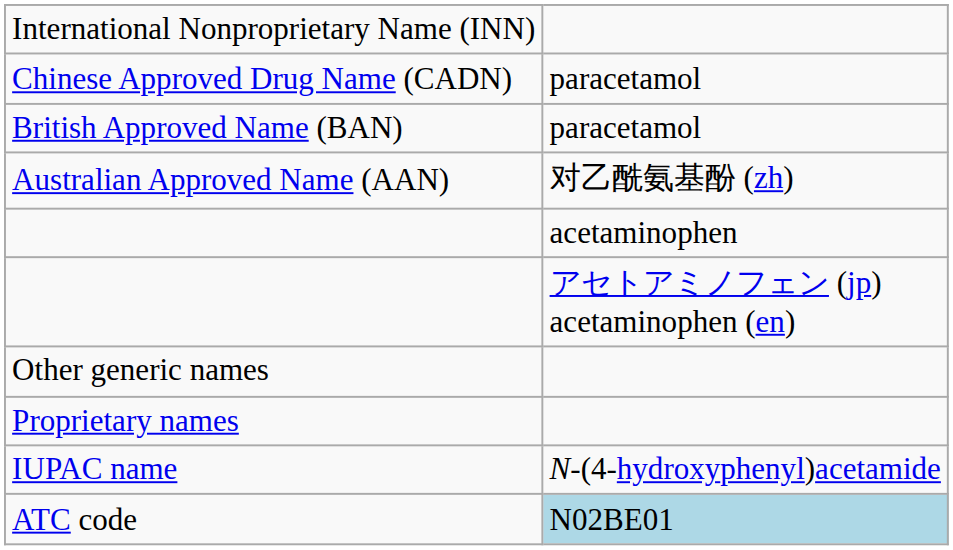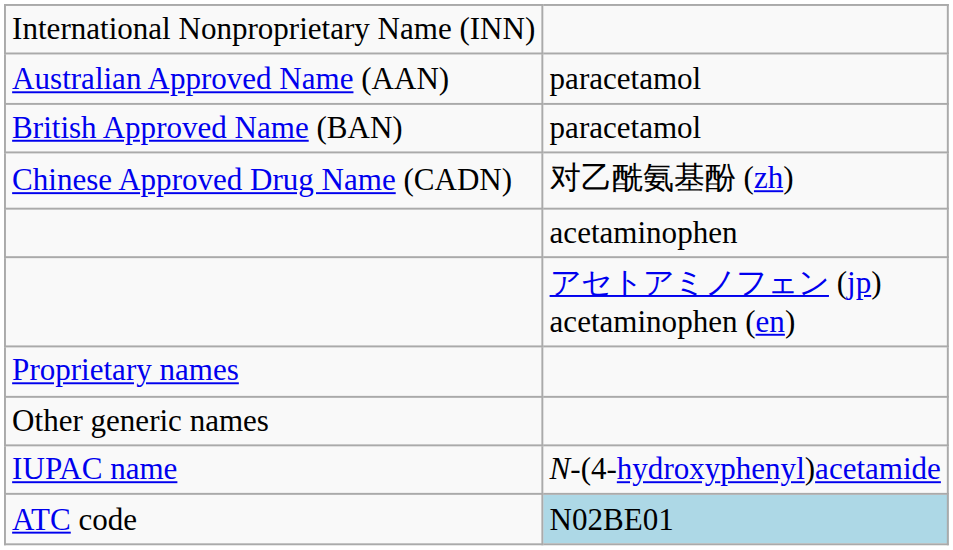(262, 78) Chinese Approved Drug Name (CADN) -> (231, 78) Australian Approved Name (AAN)
(231, 179) Australian Approved Name (AAN) -> (262, 179) Chinese Approved Drug Name (CADN)
(141, 371) Other generic names -> (125, 371) Proprietary names
(125, 420) Proprietary names -> (141, 420) Other generic names
